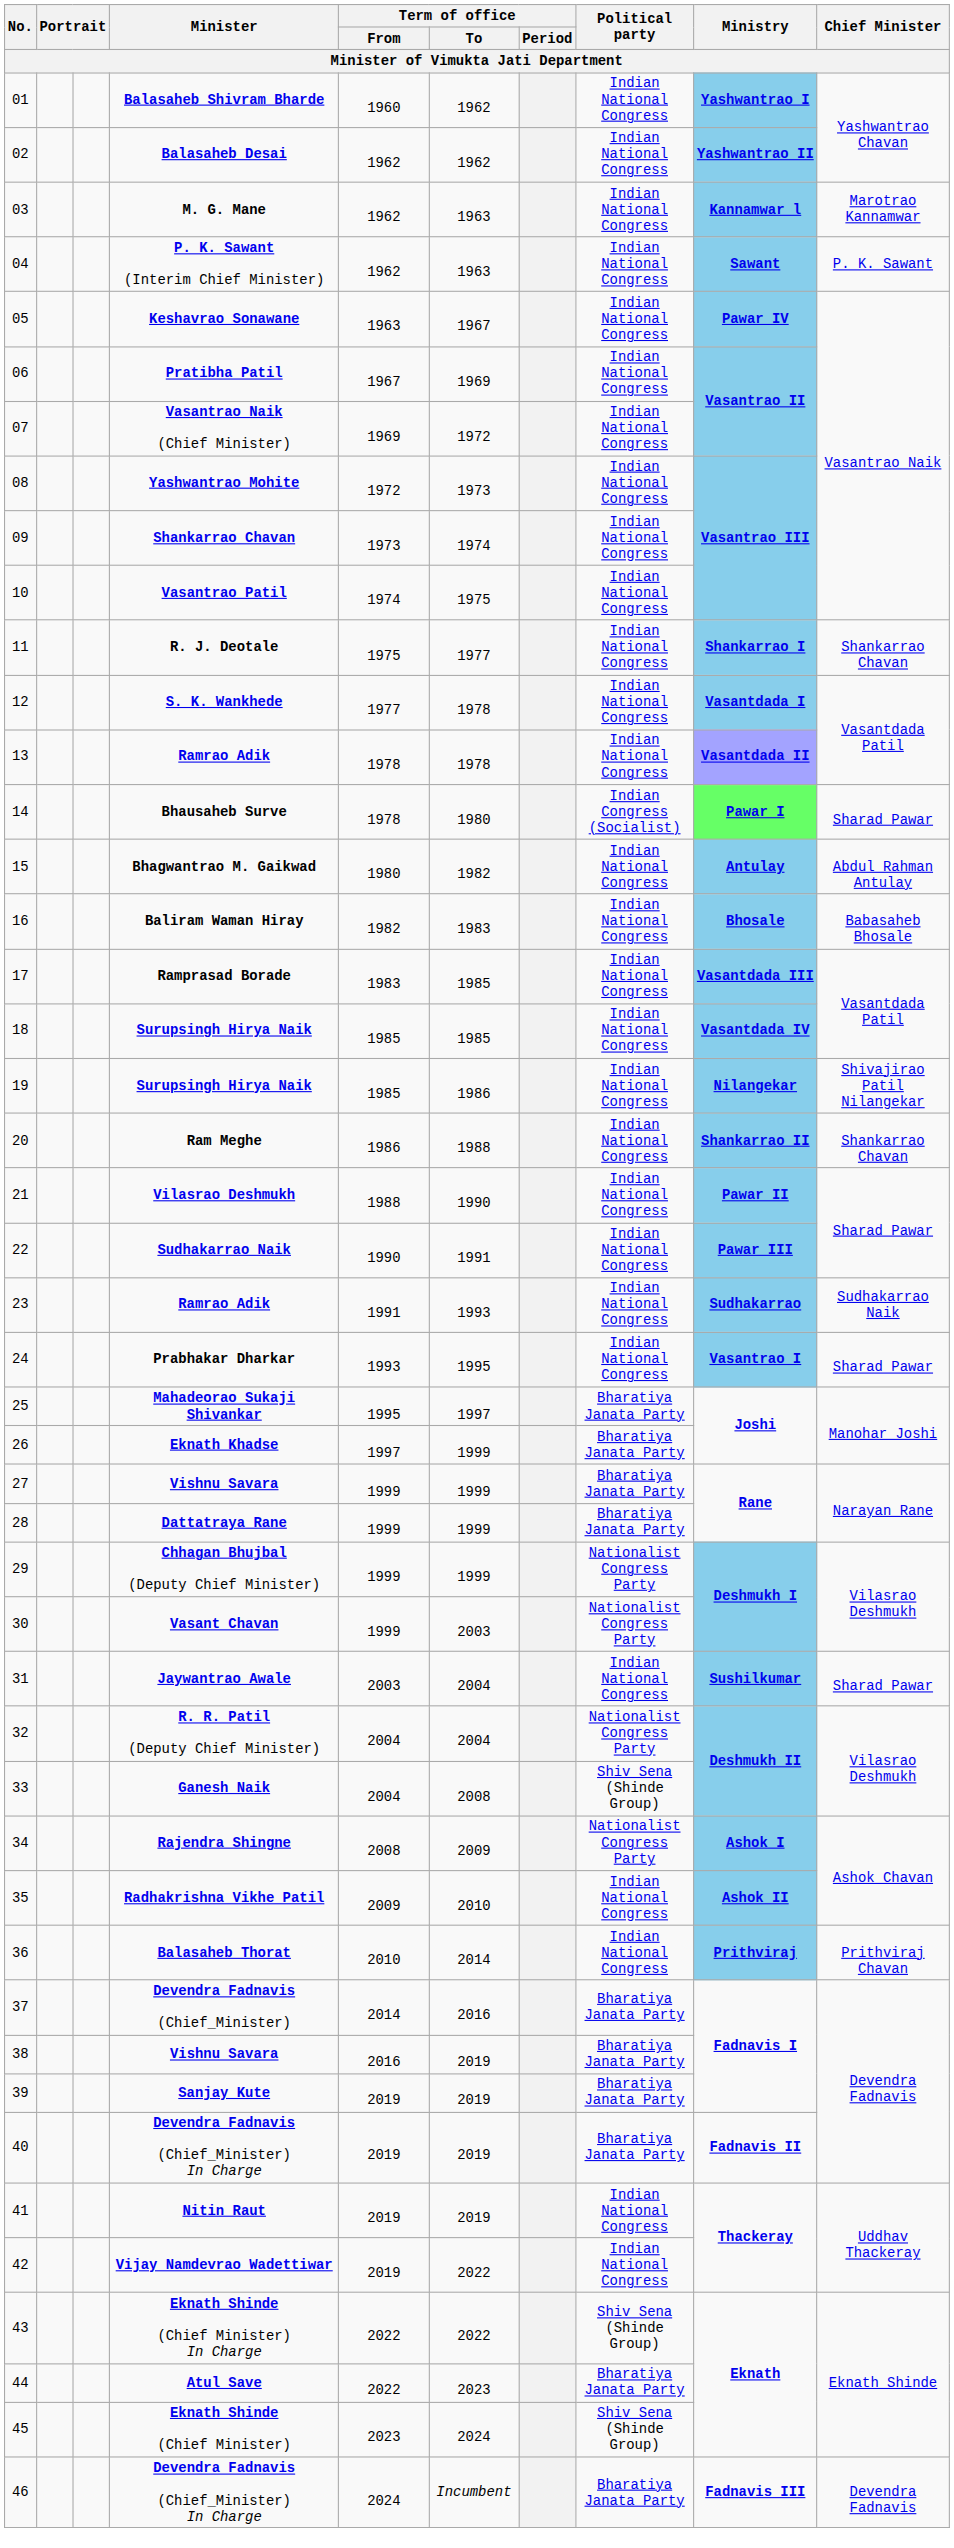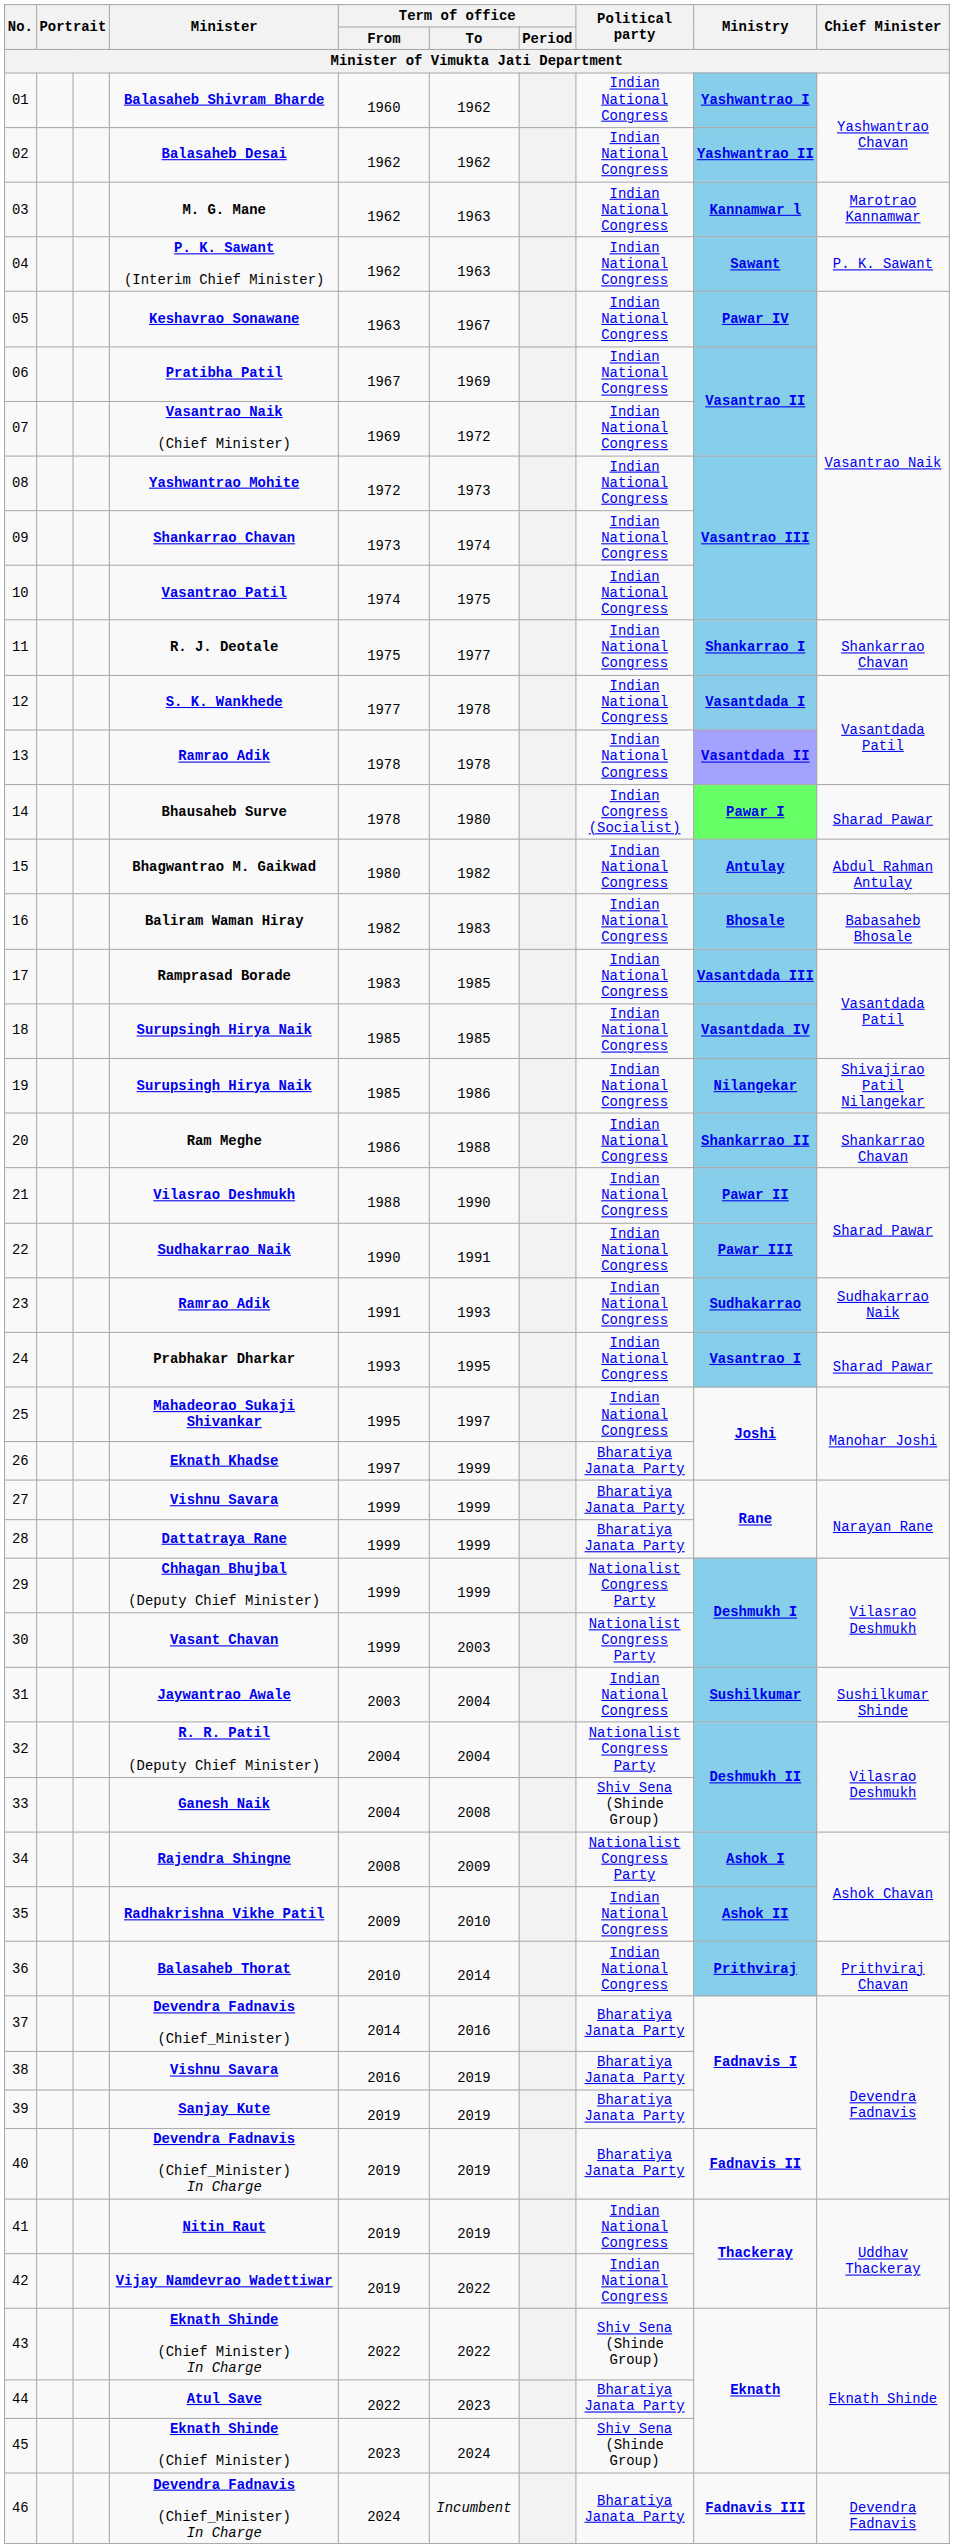(635, 1406) Bharatiya Janata Party -> (635, 1414) Indian National Congress
(883, 1687) Sharad Pawar -> (883, 1703) Sushilkumar Shinde
